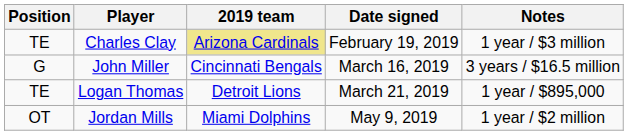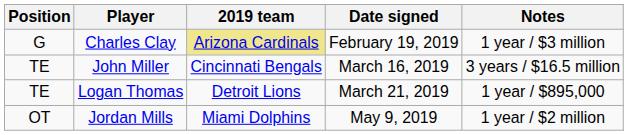(39, 42) TE -> (39, 42) G
(39, 67) G -> (39, 67) TE
